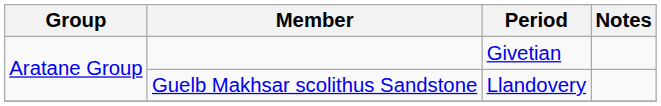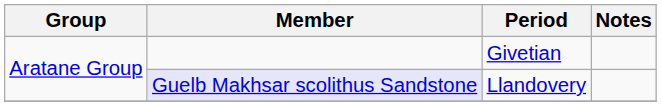(315, 85) no background -> (315, 85) lavender background
